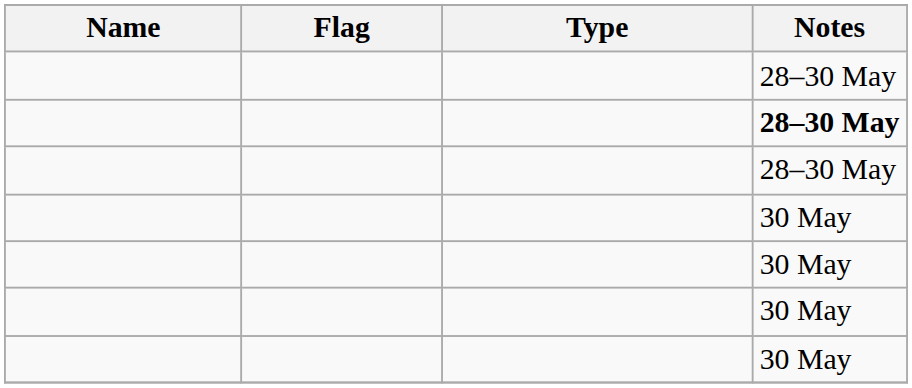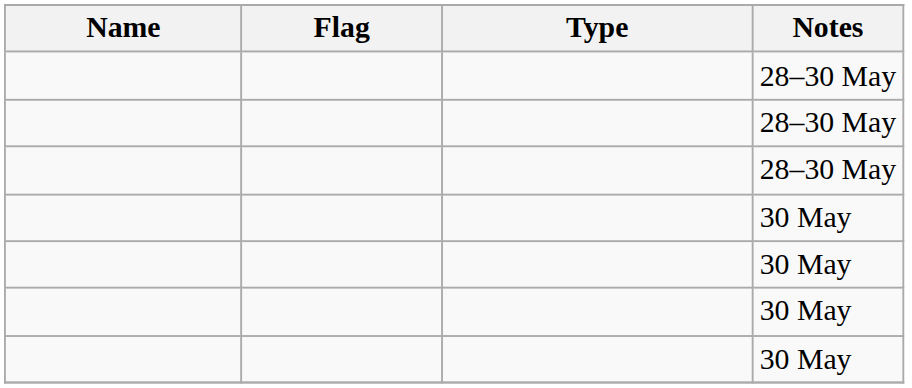(830, 122) bold -> (828, 122) normal
